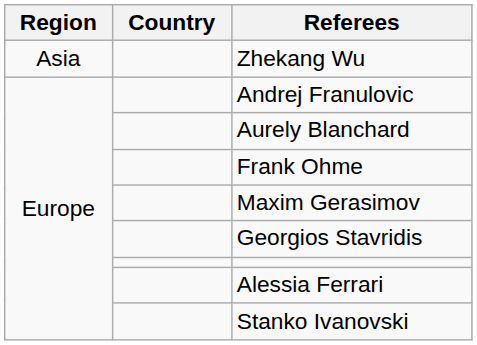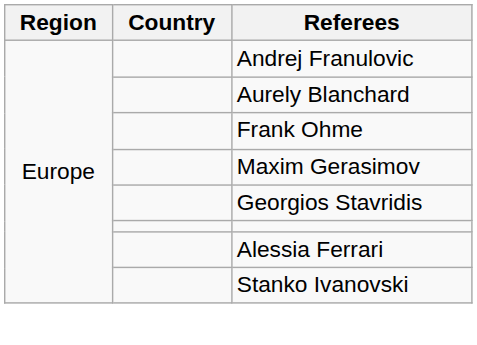- row: (301, 58)
